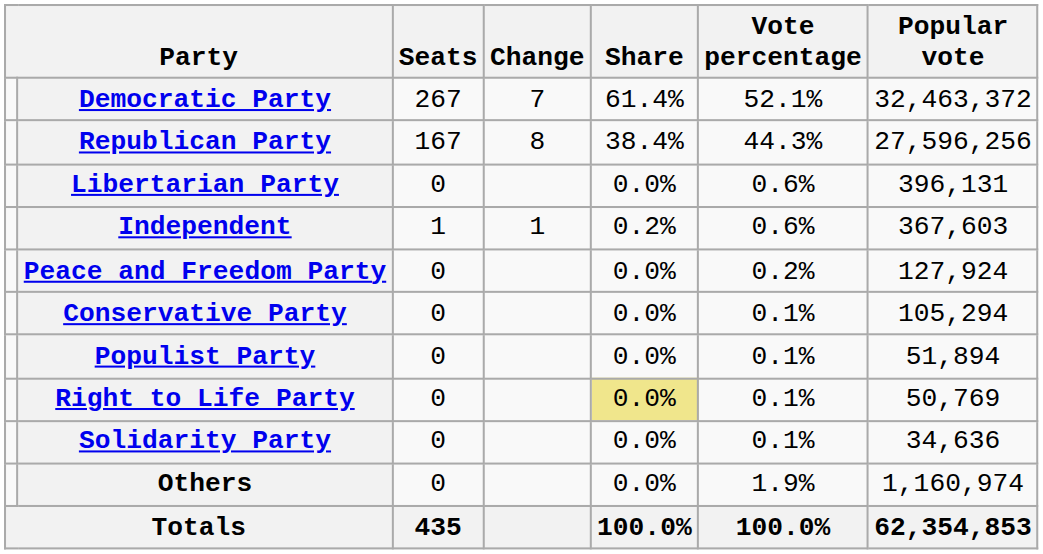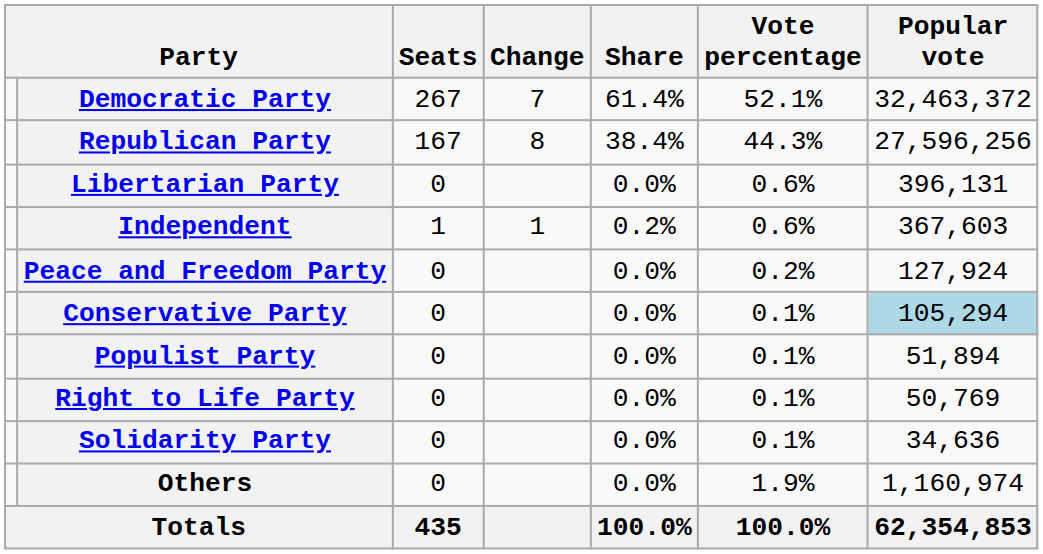(953, 314) no background -> (953, 314) lightblue background
(644, 399) khaki background -> (644, 399) no background
